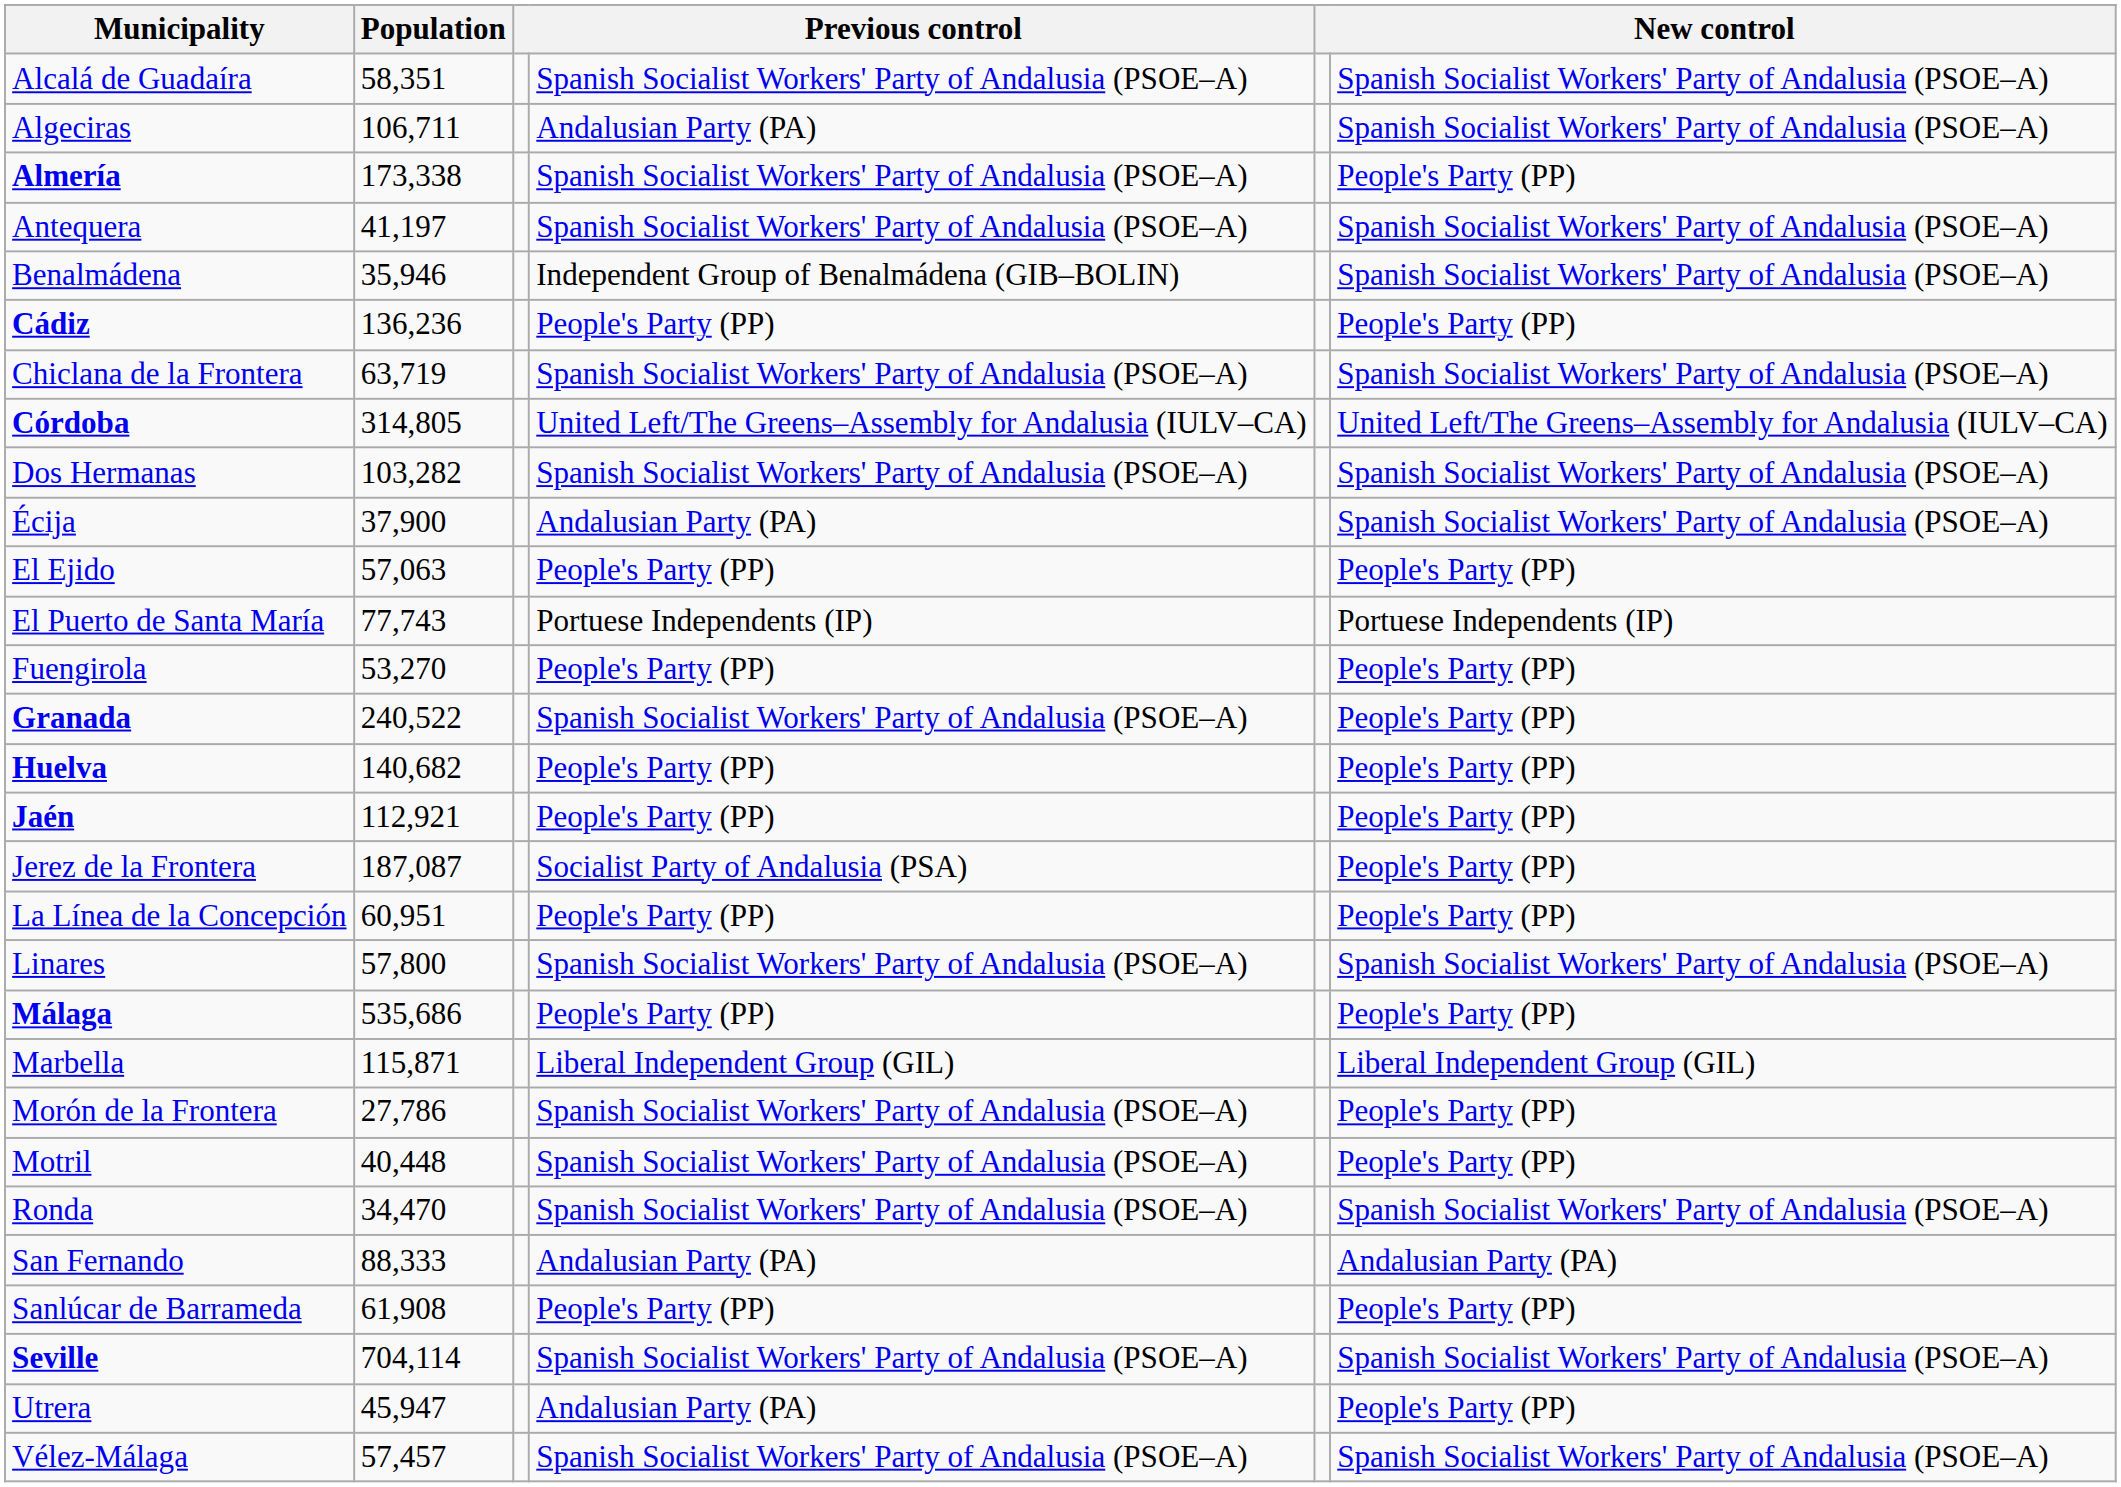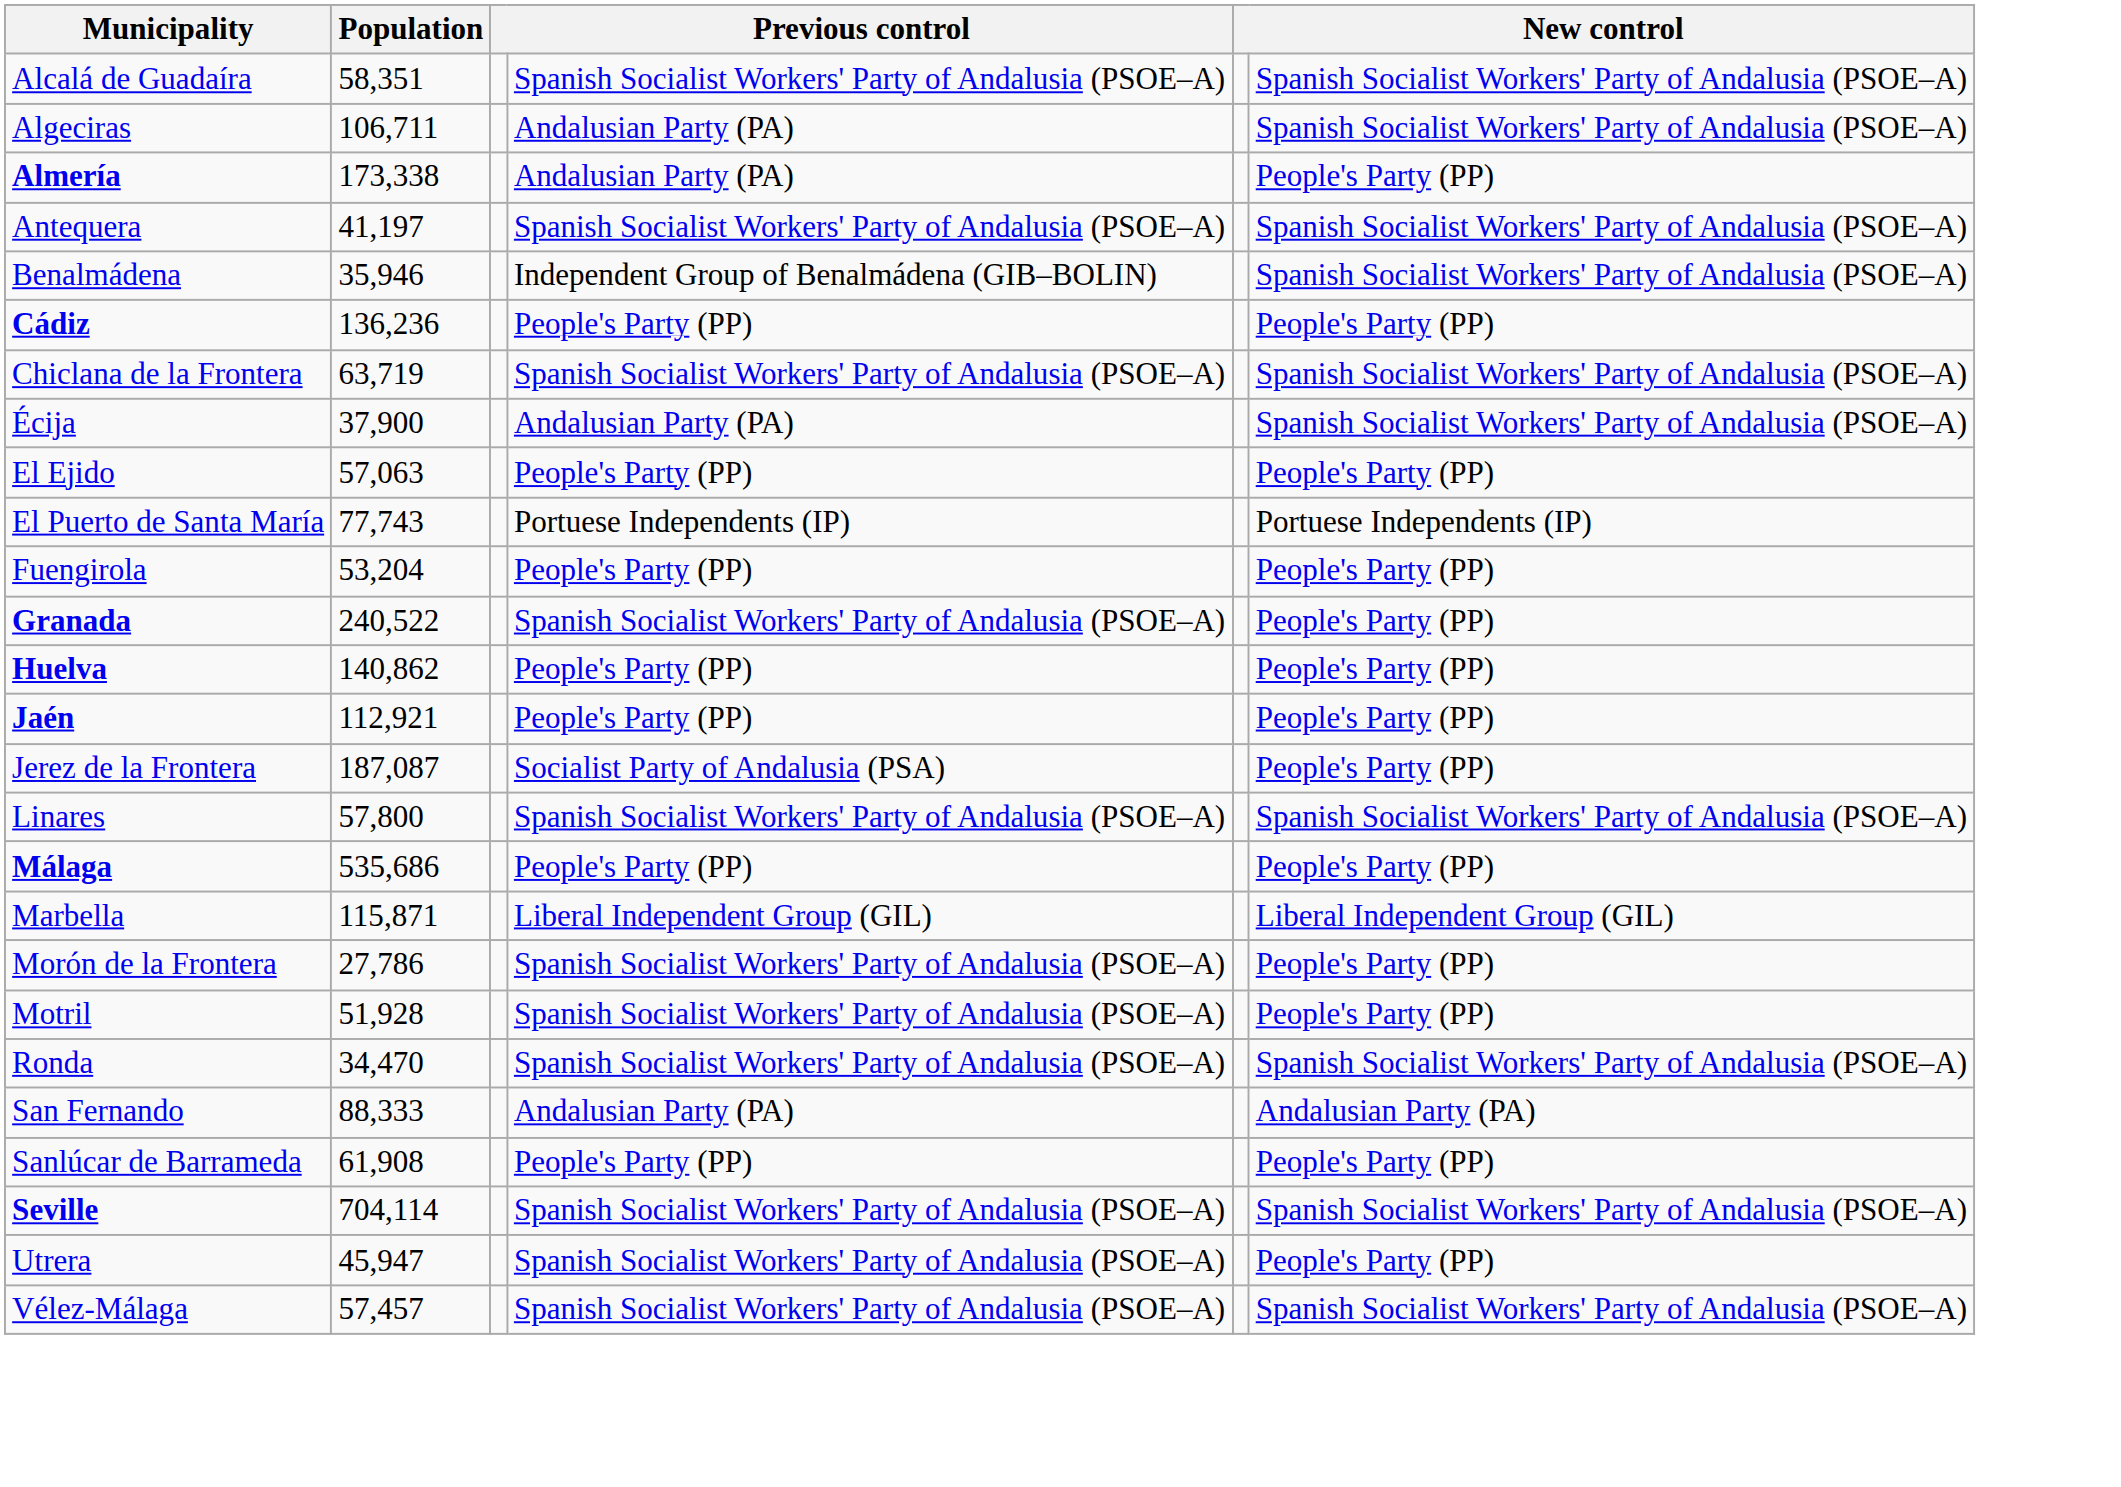(892, 176) Spanish Socialist Workers' Party of Andalusia (PSOE–A) -> (654, 176) Andalusian Party (PA)
- row: (71, 422)
- row: (104, 472)
(404, 669) 53,270 -> (381, 570) 53,204
(411, 767) 140,682 -> (389, 669) 140,862
- row: (179, 915)
(404, 1161) 40,448 -> (381, 1013) 51,928
(676, 1407) Andalusian Party (PA) -> (870, 1259) Spanish Socialist Workers' Party of Andalusia (PSOE–A)
